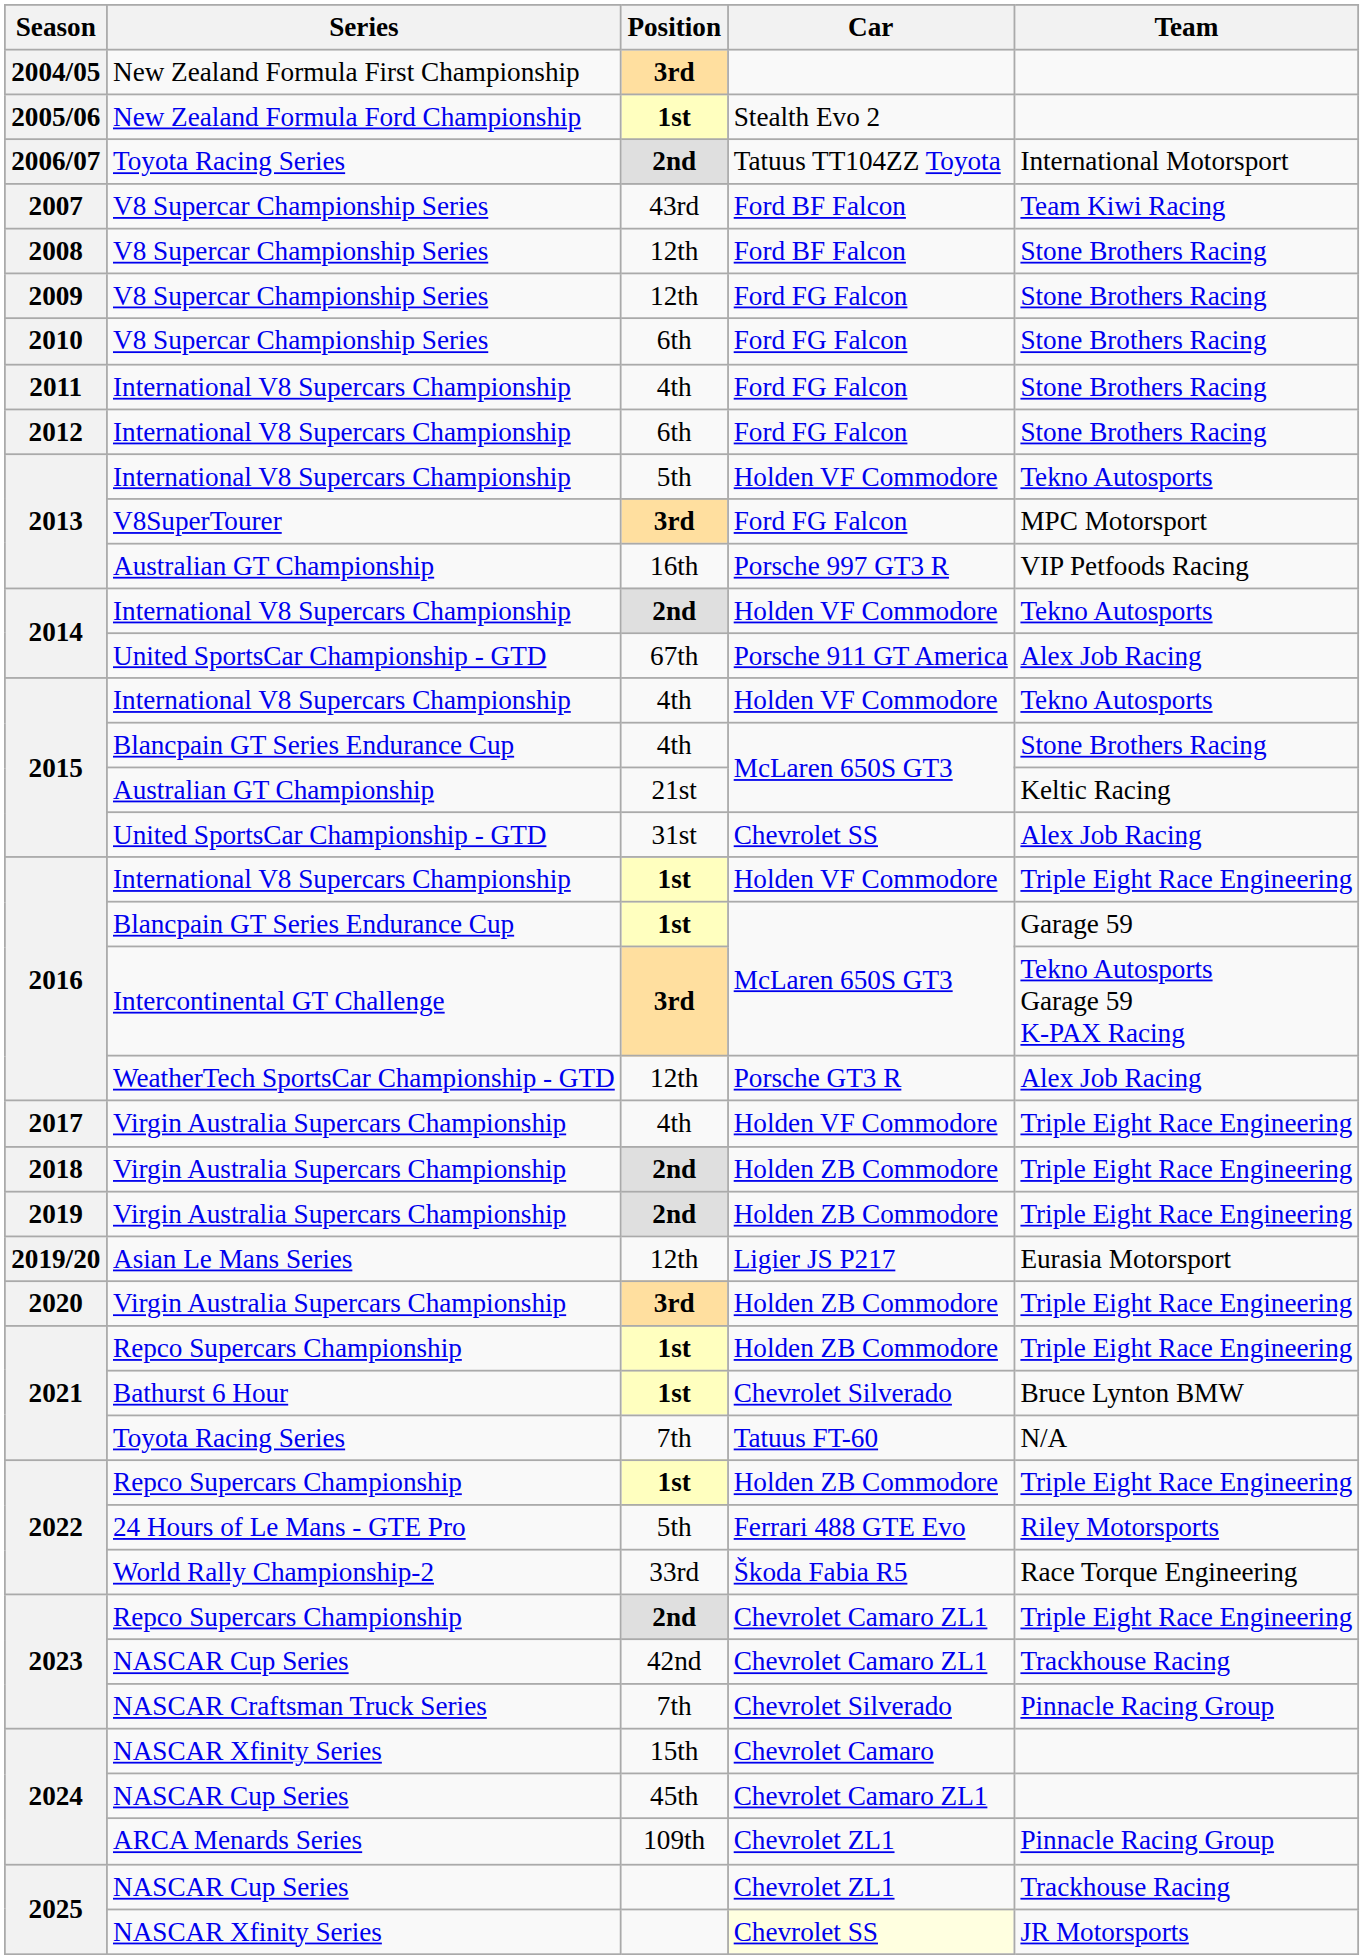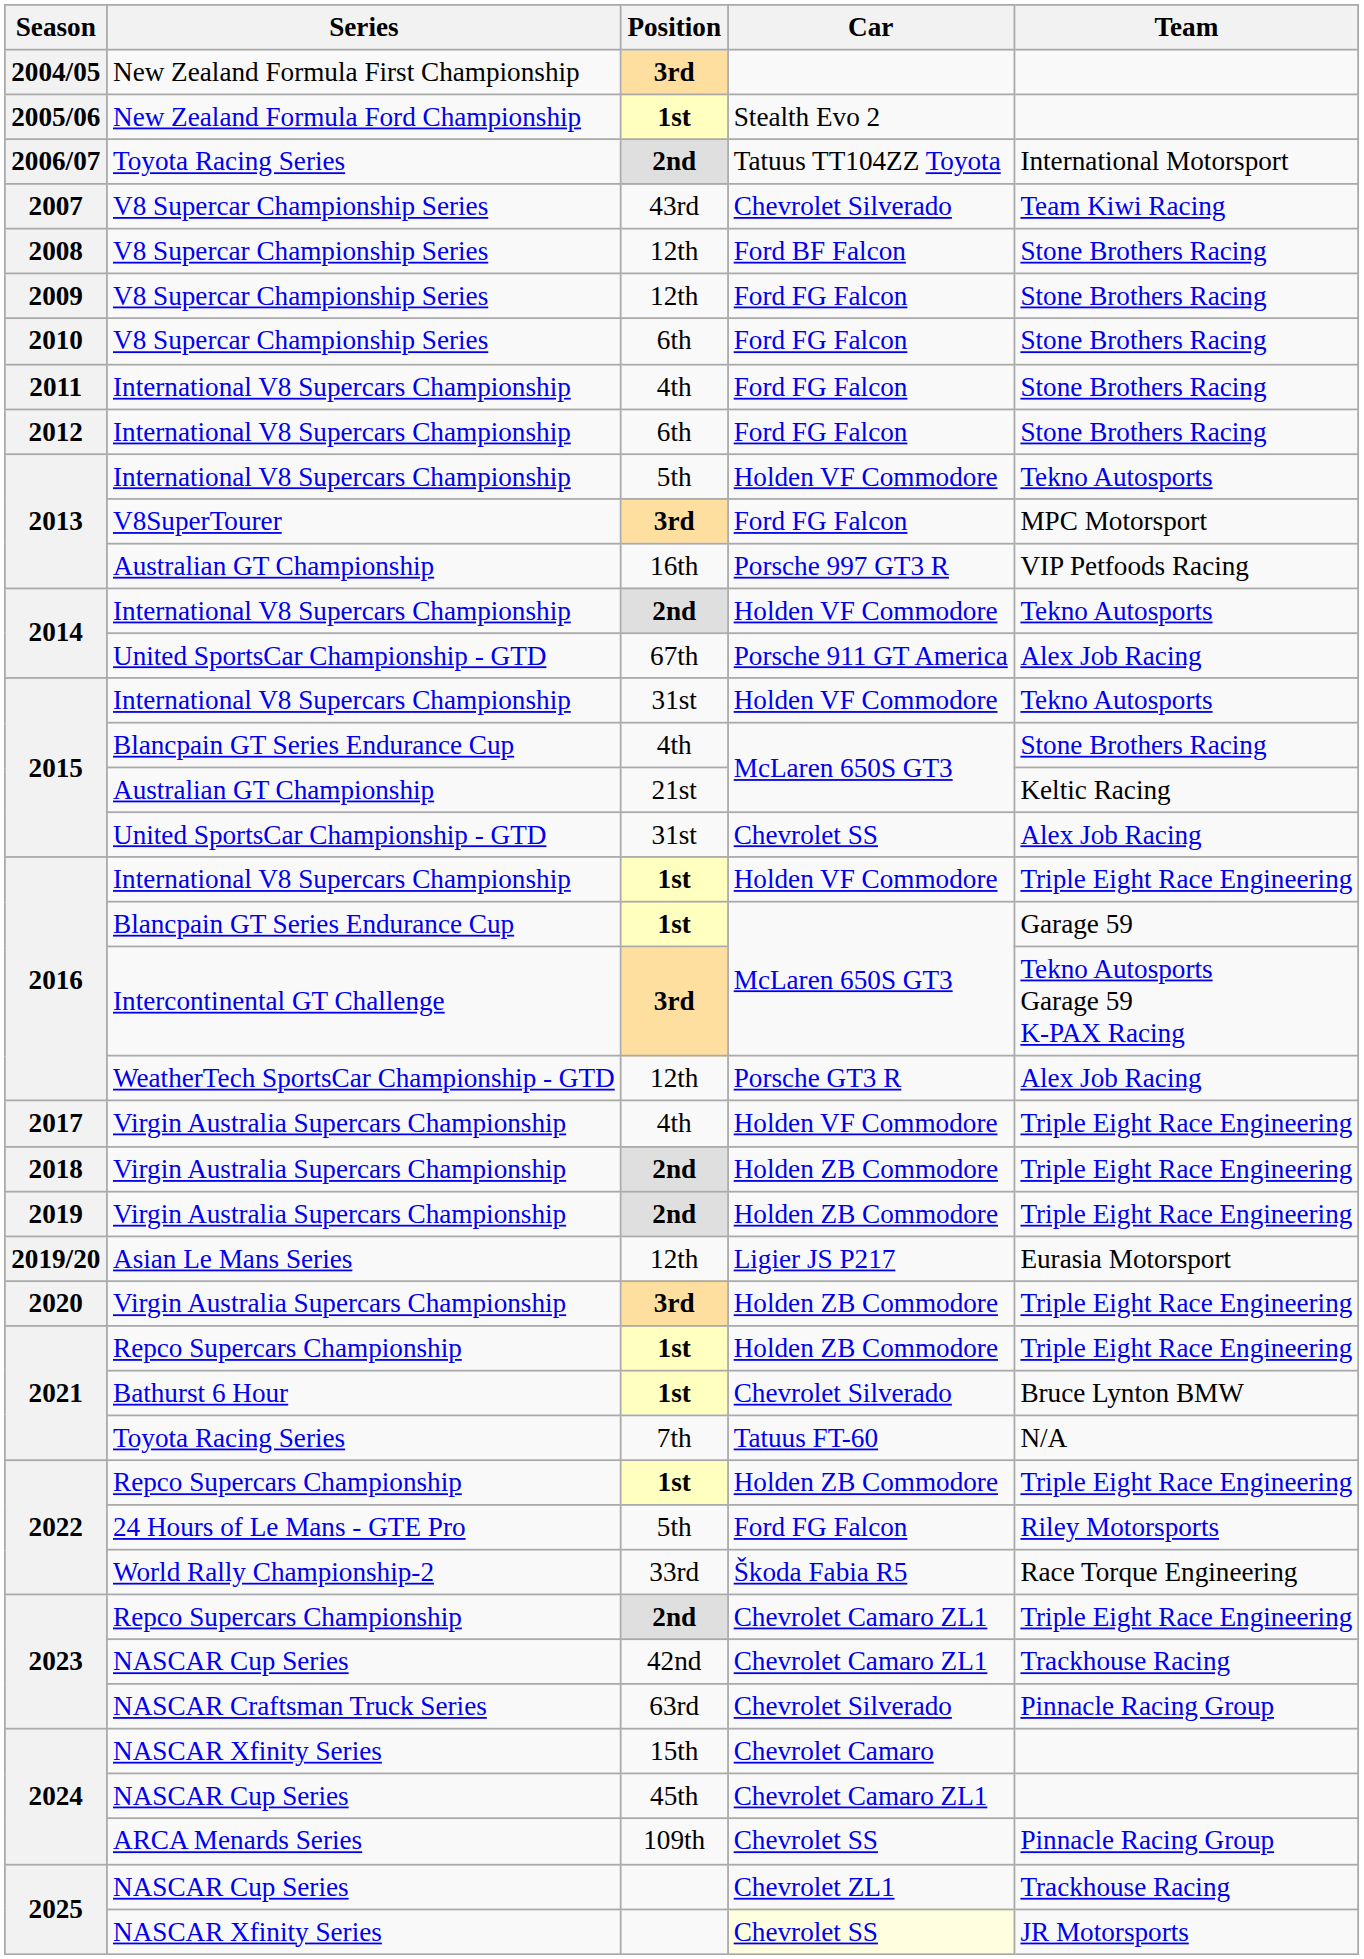(820, 206) Ford BF Falcon -> (843, 206) Chevrolet Silverado
(674, 700) 4th -> (674, 700) 31st
(850, 1527) Ferrari 488 GTE Evo -> (821, 1527) Ford FG Falcon
(674, 1706) 7th -> (674, 1706) 63rd
(814, 1841) Chevrolet ZL1 -> (806, 1841) Chevrolet SS
